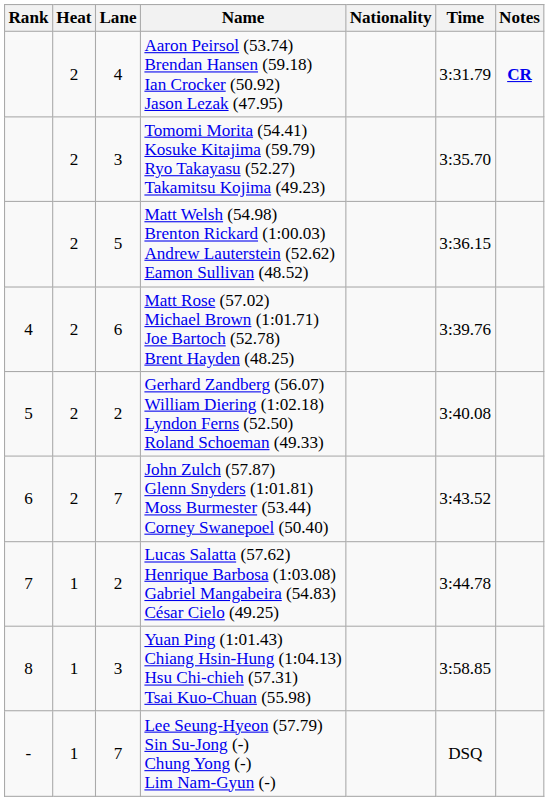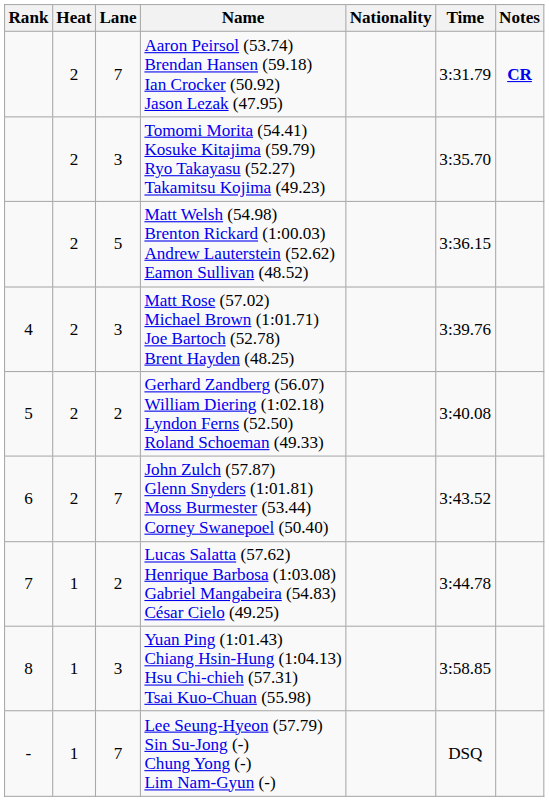(118, 74) 4 -> (118, 74) 7
(118, 328) 6 -> (118, 328) 3
